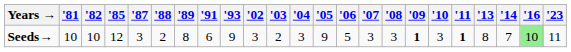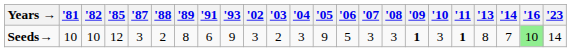(555, 36) 11 -> (555, 36) 14
